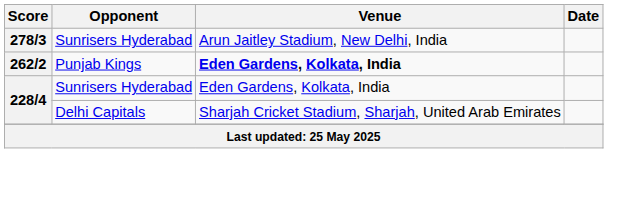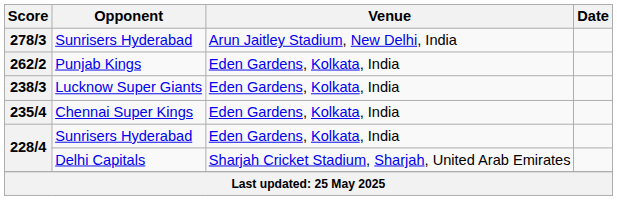(300, 64) bold -> (304, 64) normal
+ row: (28, 88)
+ row: (28, 112)
